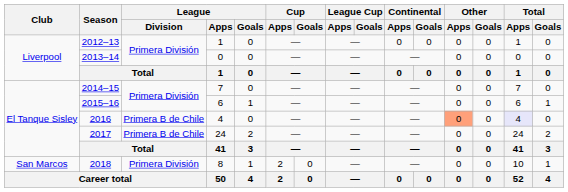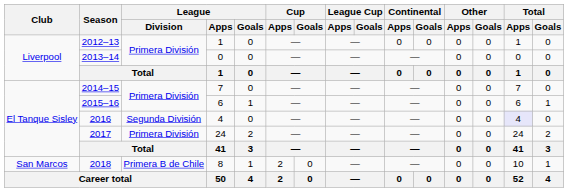(164, 118) Primera B de Chile -> (164, 118) Segunda División
(459, 118) lightsalmon background -> (459, 118) no background
(164, 133) Primera B de Chile -> (164, 133) Primera División
(164, 164) Primera División -> (164, 164) Primera B de Chile
